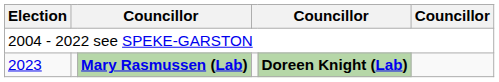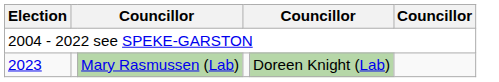(164, 64) bold -> (160, 64) normal
(335, 64) bold -> (322, 64) normal
